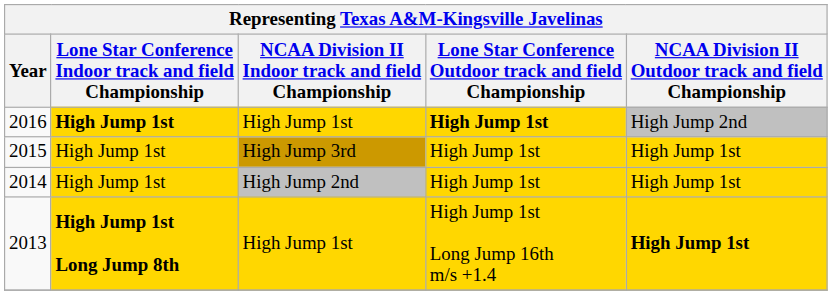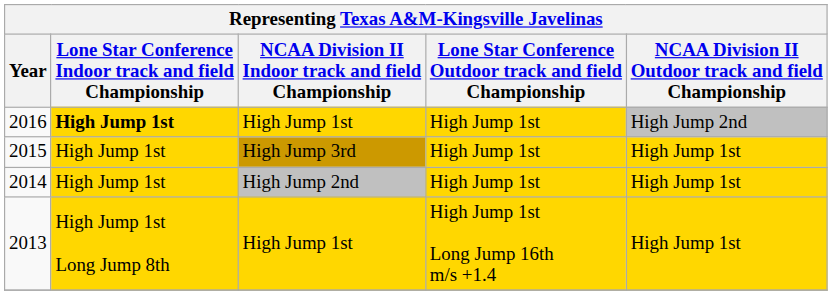(489, 121) bold -> (485, 121) normal
(117, 243) bold -> (113, 243) normal
(690, 243) bold -> (686, 243) normal
